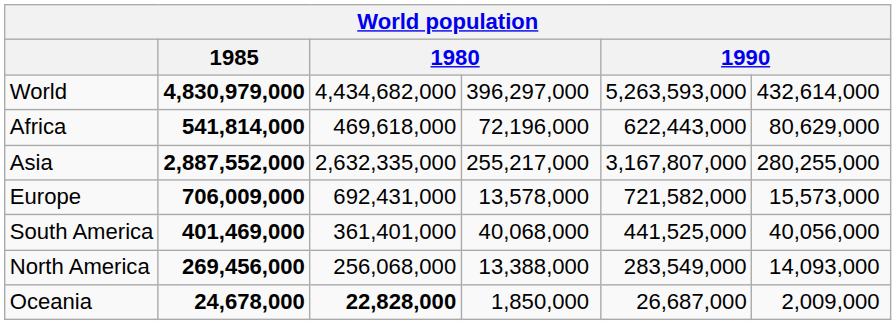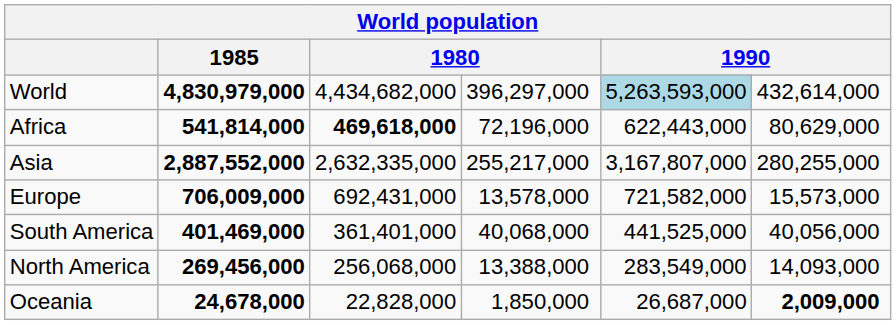(676, 92) no background -> (676, 92) lightblue background
(395, 127) normal -> (395, 127) bold
(401, 302) bold -> (401, 302) normal
(834, 302) normal -> (834, 302) bold
